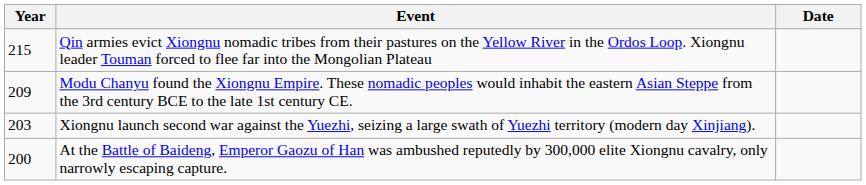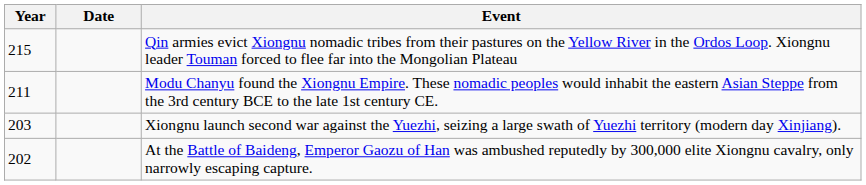columns swapped: (818, 16) <-> (416, 16)
(20, 92) 209 -> (19, 92) 211
(20, 158) 200 -> (20, 158) 202
